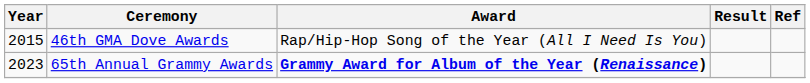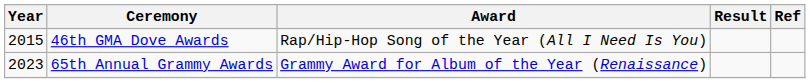(494, 65) bold -> (494, 65) normal
